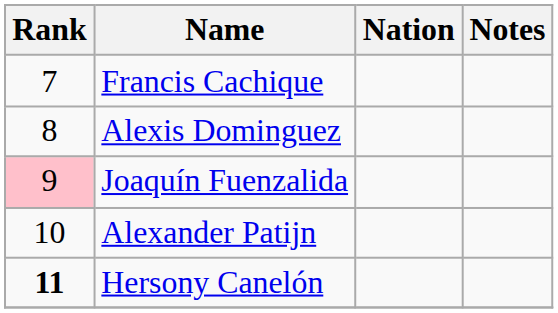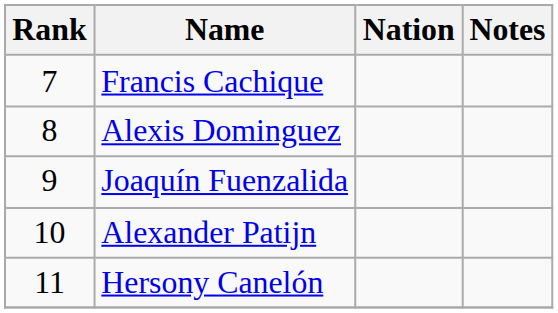(49, 181) pink background -> (49, 181) no background
(49, 282) bold -> (49, 282) normal
